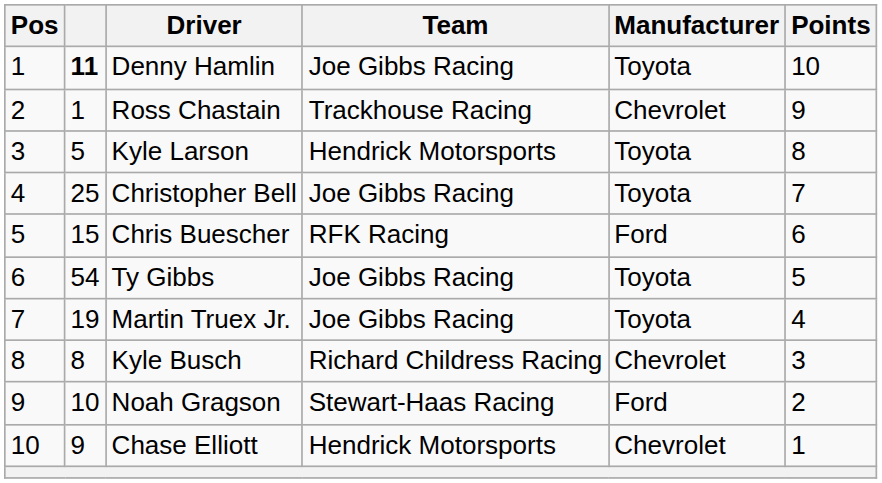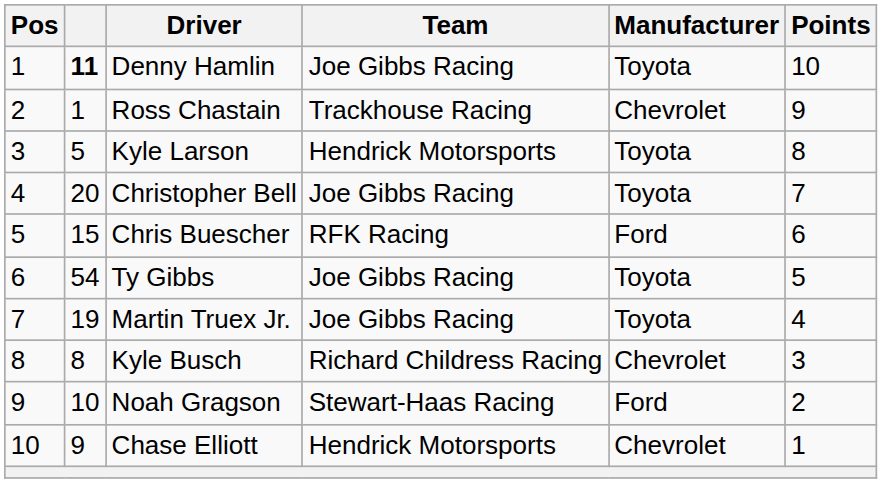(85, 192) 25 -> (85, 192) 20
